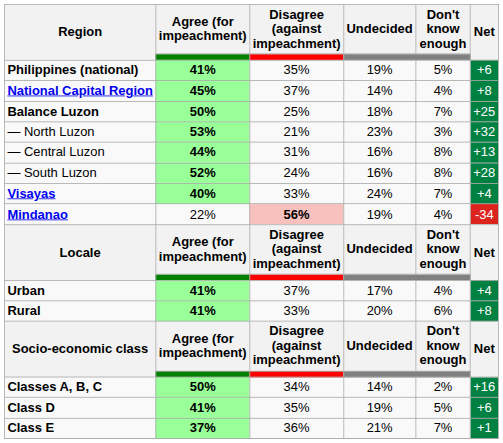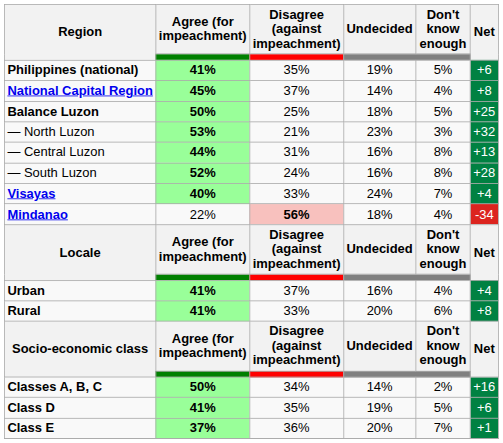(443, 111) 7% -> (443, 111) 5%
(380, 214) 19% -> (380, 214) 18%
(380, 290) 17% -> (380, 290) 16%
(380, 428) 21% -> (380, 428) 20%
